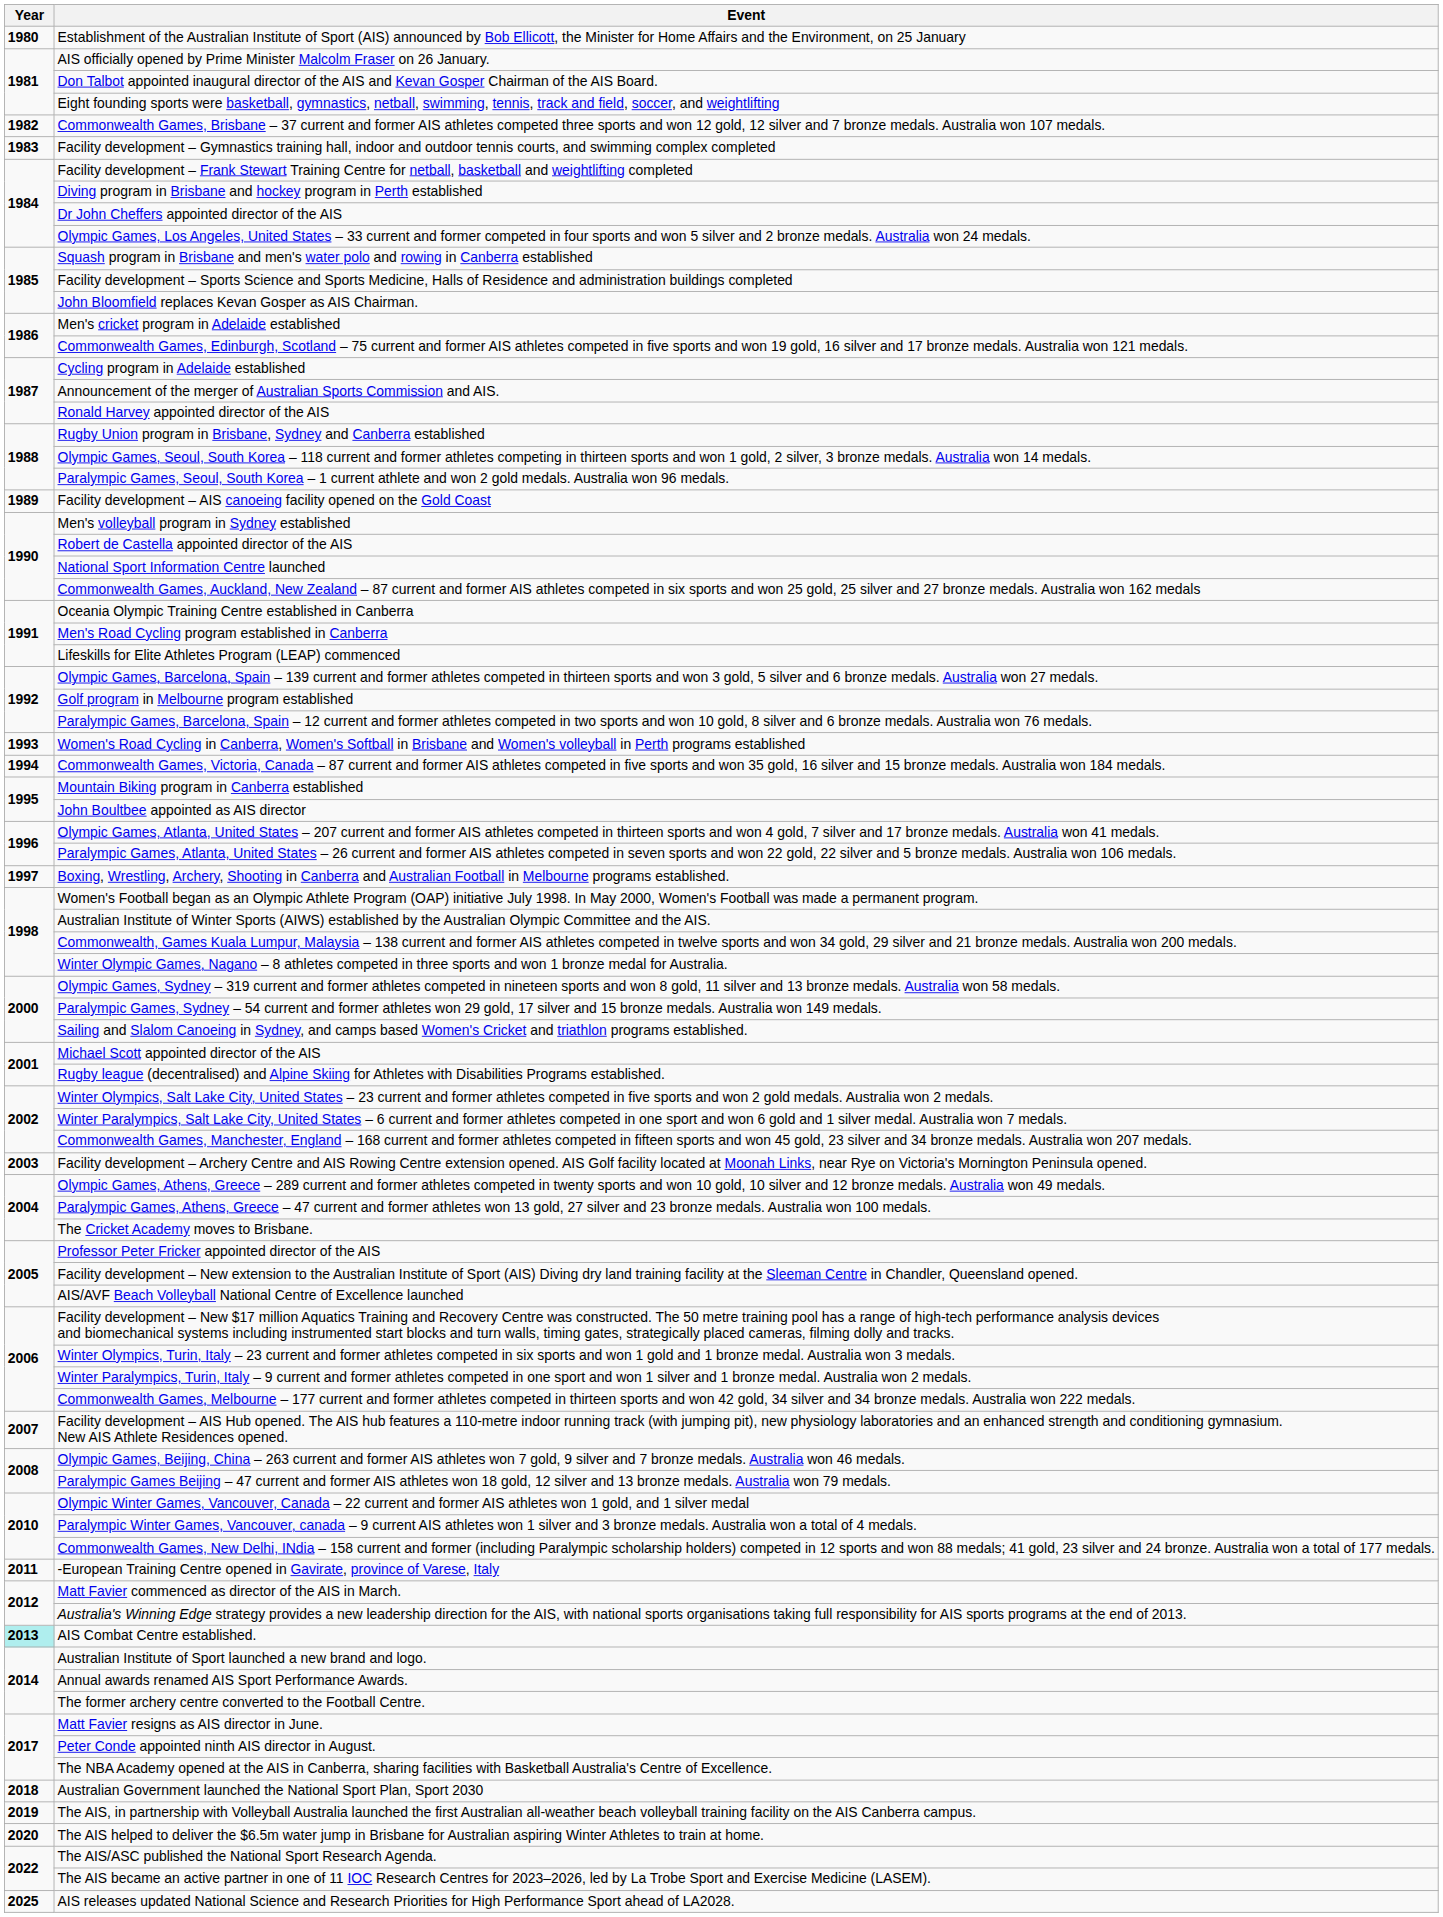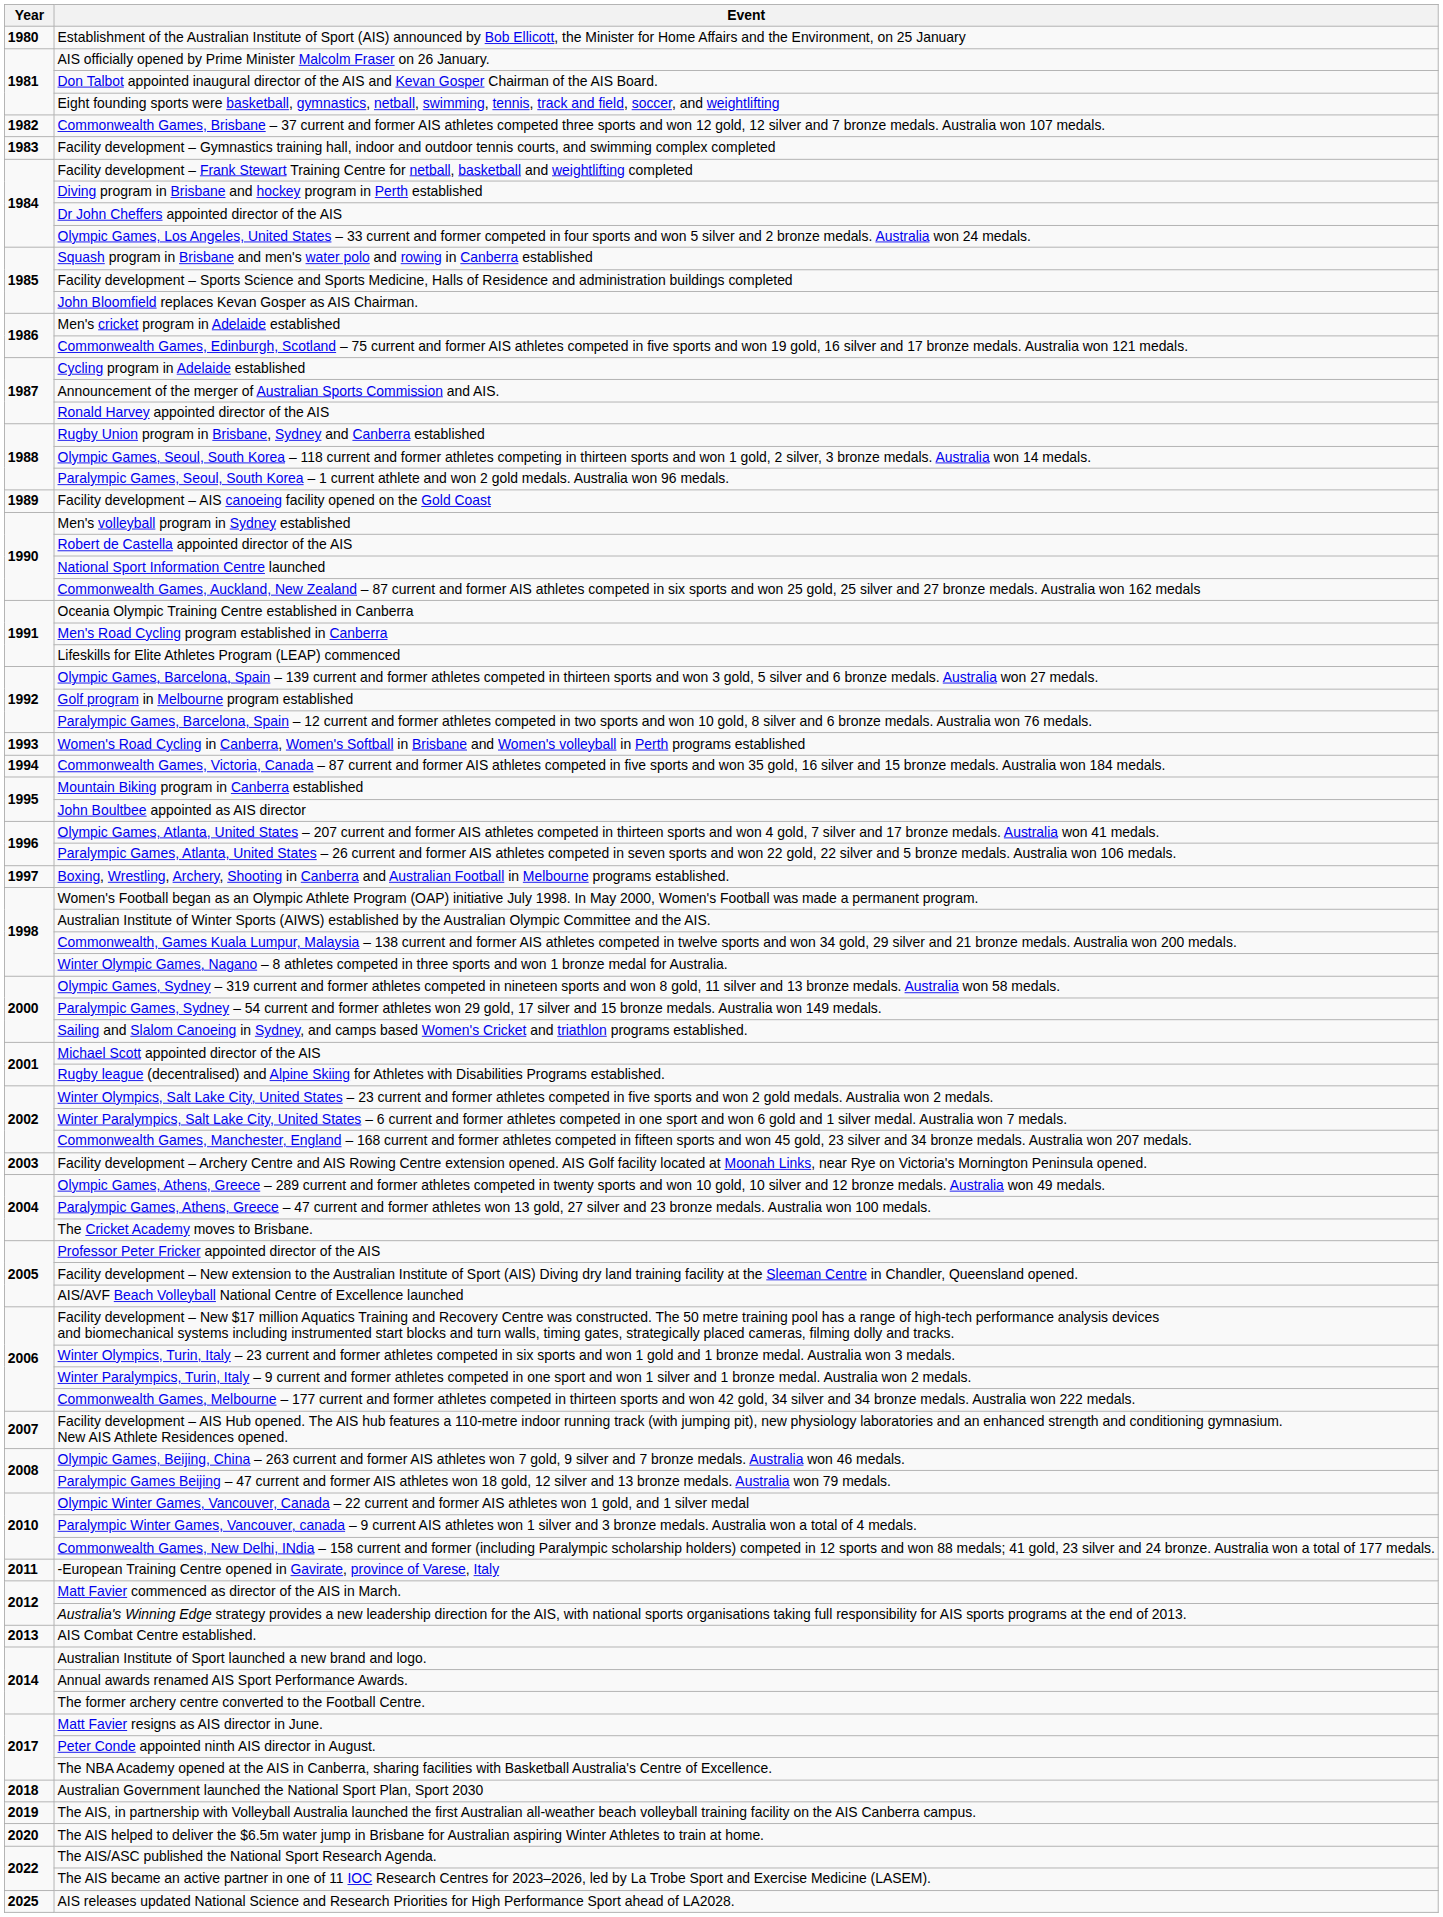(23, 1636) paleturquoise background -> (23, 1636) no background
